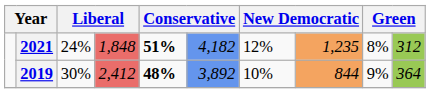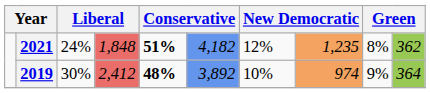(409, 46) 312 -> (409, 46) 362
(347, 73) 844 -> (347, 73) 974
